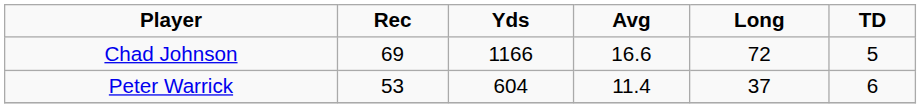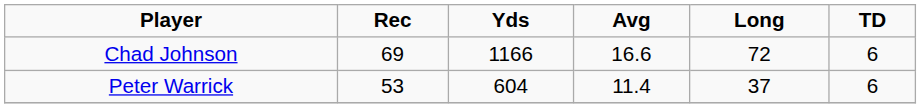(872, 53) 5 -> (872, 53) 6
